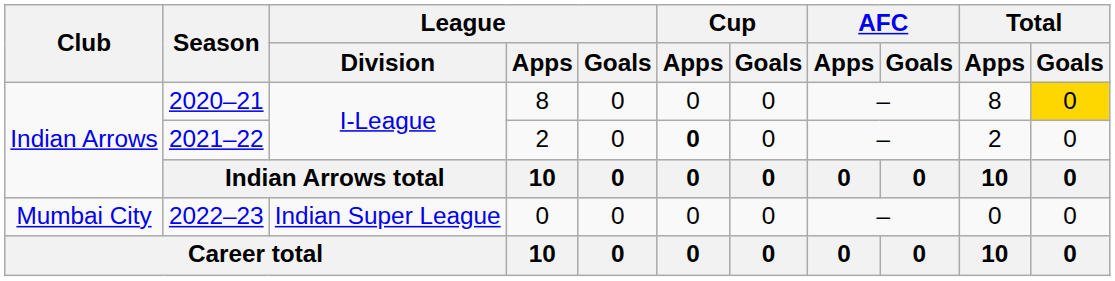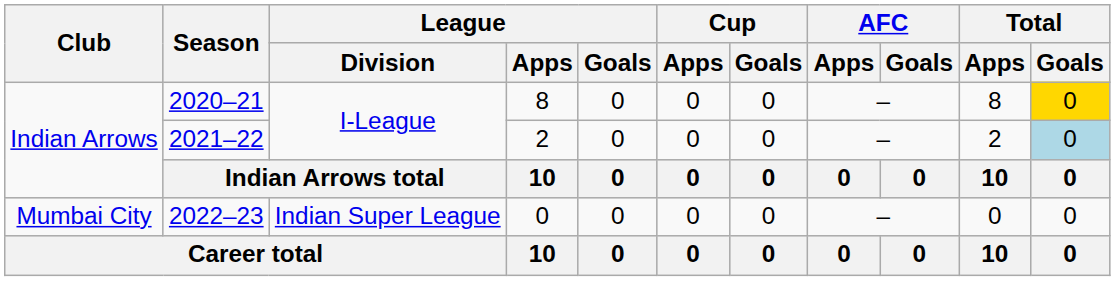(693, 139) bold -> (693, 139) normal
(1070, 139) no background -> (1070, 139) lightblue background
